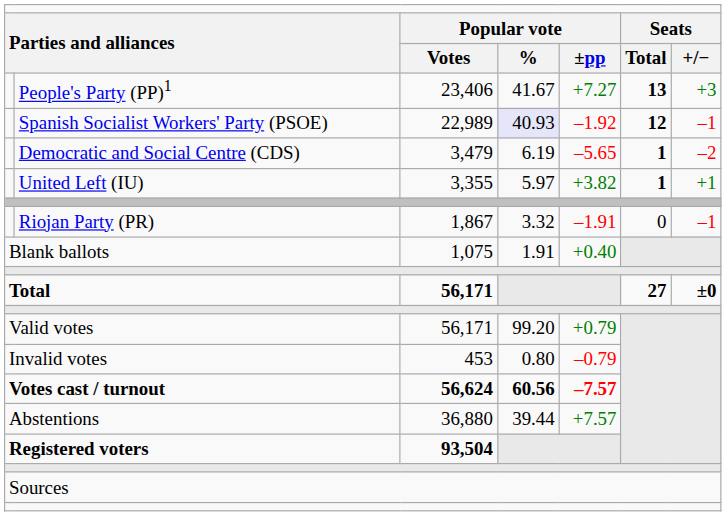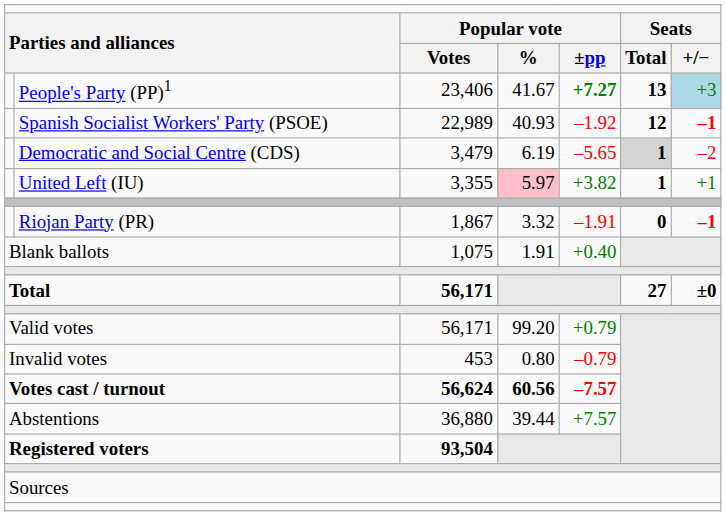(595, 90) normal -> (595, 90) bold
(706, 90) no background -> (706, 90) lightblue background
(533, 123) lavender background -> (533, 123) no background
(707, 123) normal -> (707, 123) bold
(662, 153) no background -> (662, 153) lightgrey background
(538, 182) no background -> (538, 182) pink background
(662, 221) normal -> (662, 221) bold
(707, 221) normal -> (707, 221) bold
